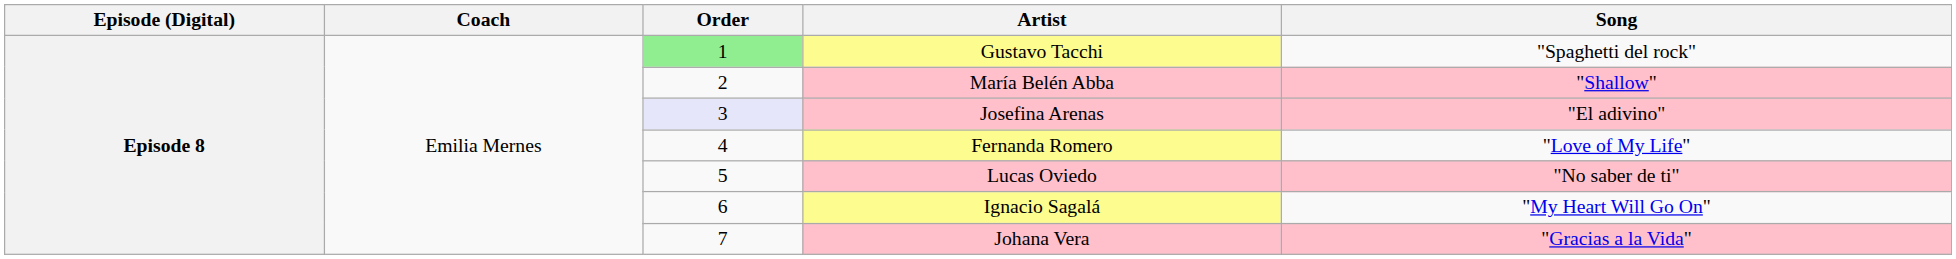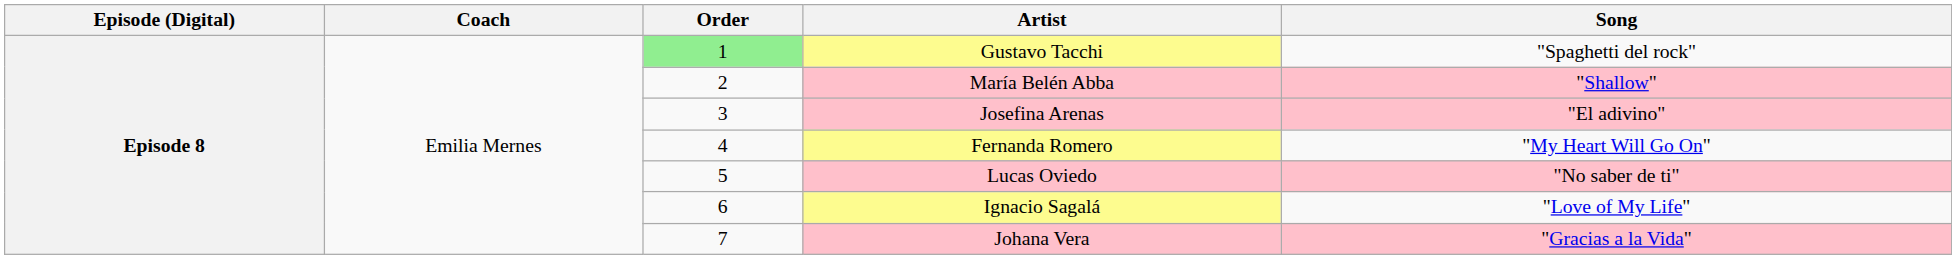(723, 113) lavender background -> (723, 113) no background
(1617, 144) "Love of My Life" -> (1617, 144) "My Heart Will Go On"
(1617, 207) "My Heart Will Go On" -> (1617, 207) "Love of My Life"
